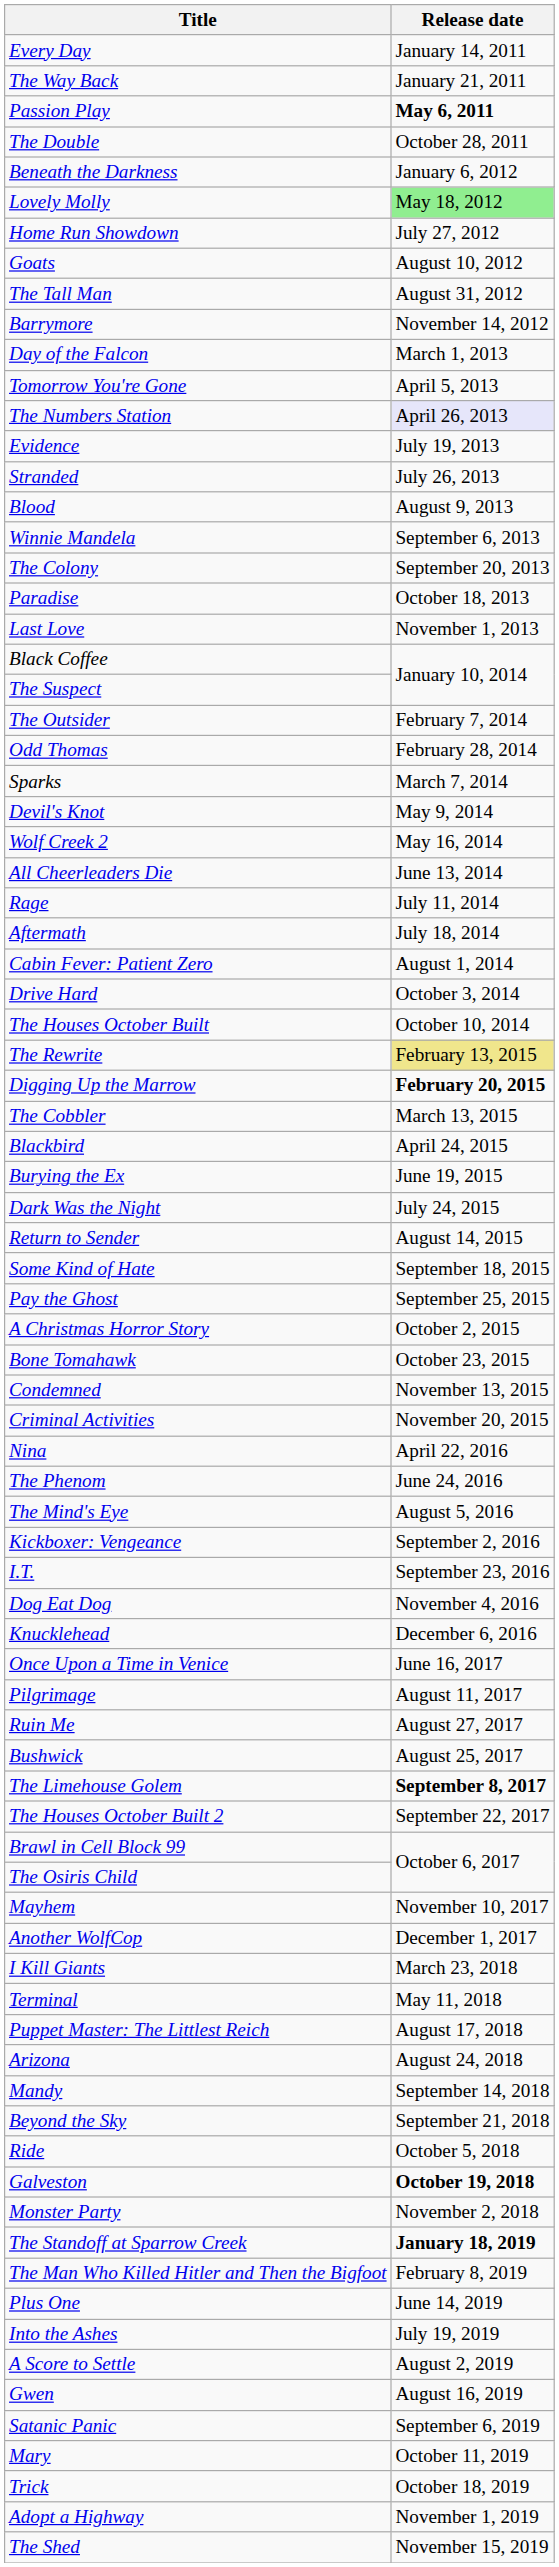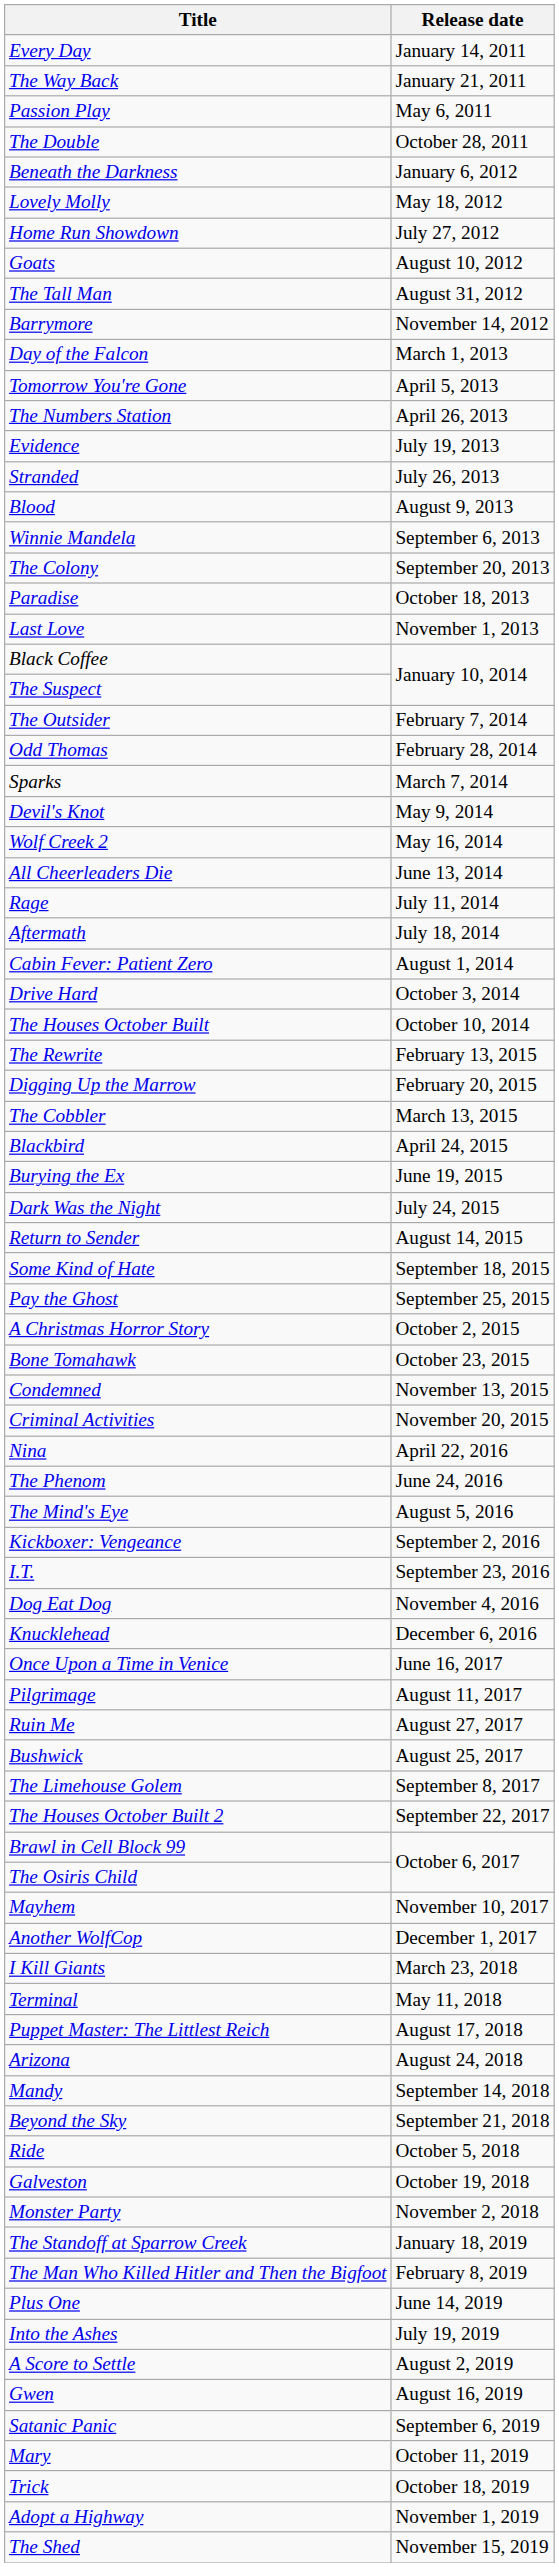(445, 111) bold -> (444, 111) normal
(449, 202) lightgreen background -> (449, 202) no background
(452, 415) lavender background -> (452, 415) no background
(466, 1055) khaki background -> (466, 1055) no background
(470, 1085) bold -> (466, 1085) normal
(471, 1785) bold -> (468, 1785) normal
(465, 2181) bold -> (462, 2181) normal
(466, 2242) bold -> (461, 2242) normal
